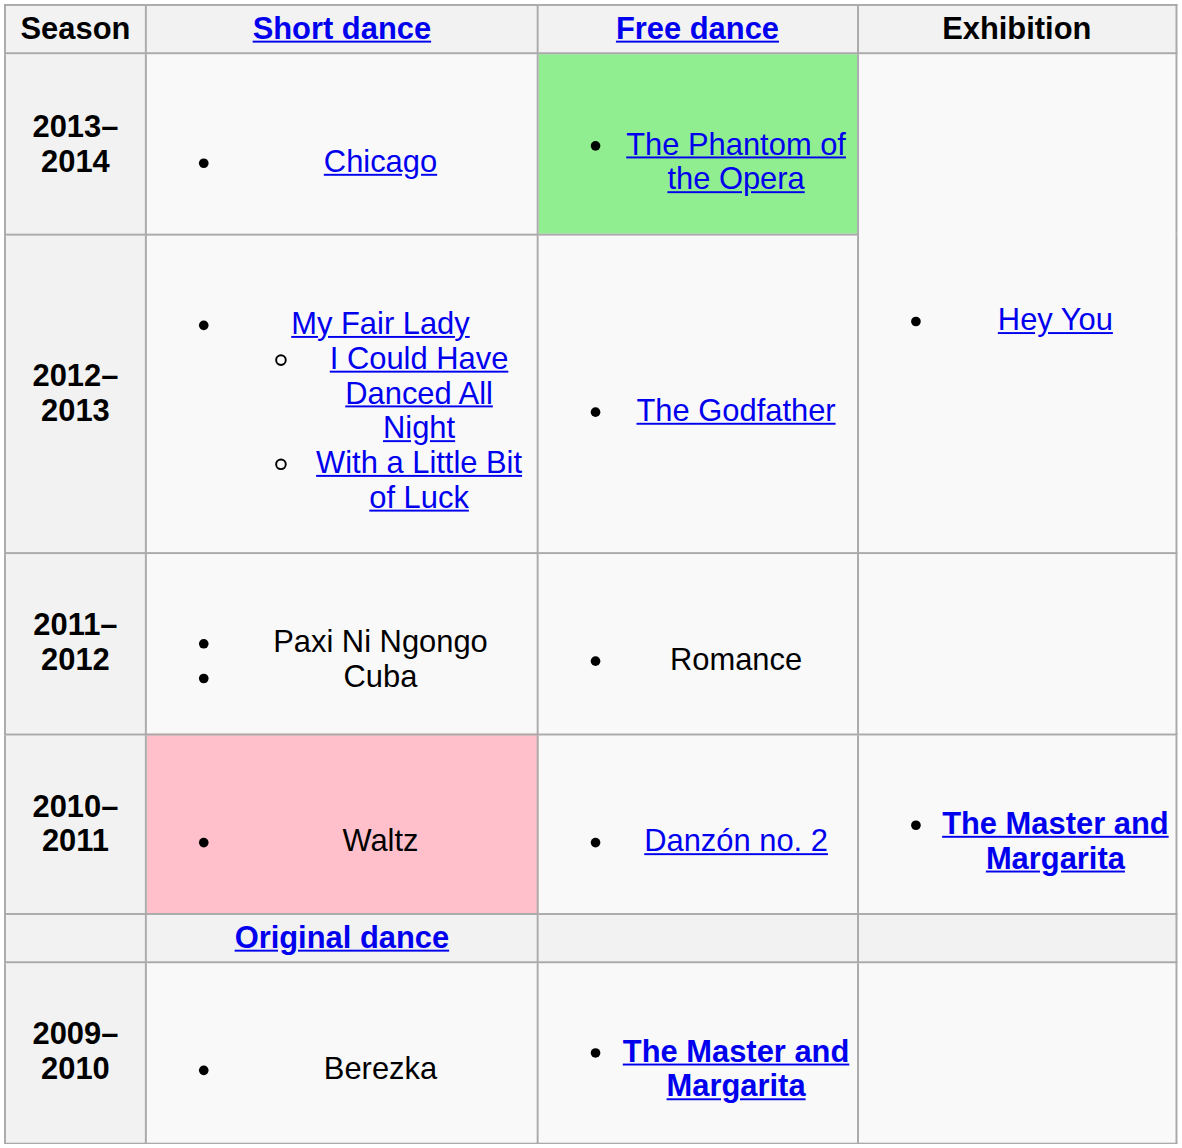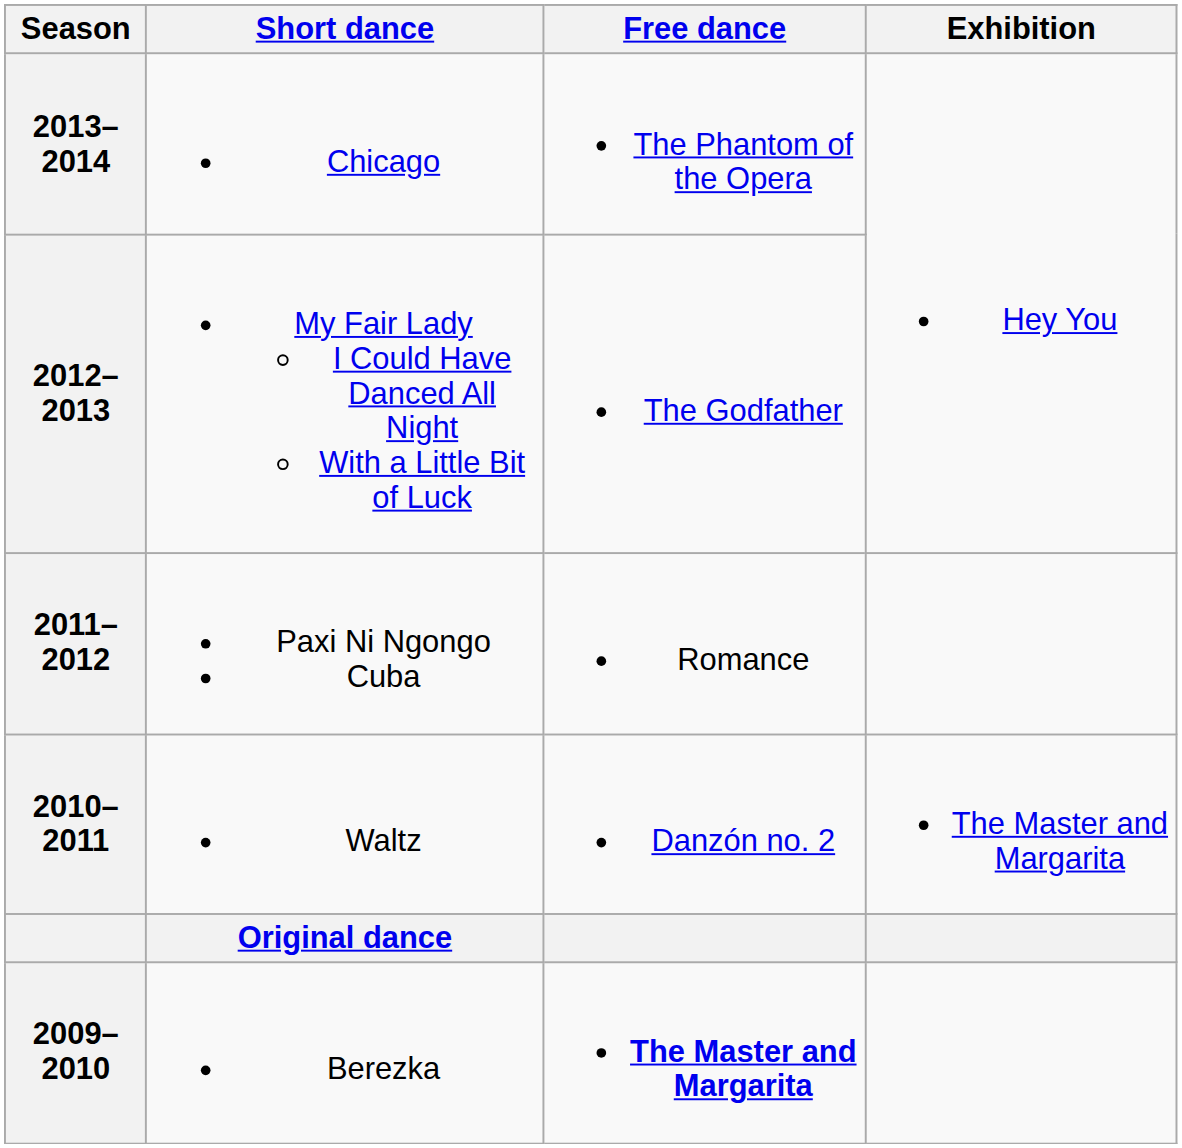(697, 161) lightgreen background -> (705, 161) no background
(342, 841) pink background -> (345, 841) no background
(1017, 841) bold -> (1021, 841) normal
